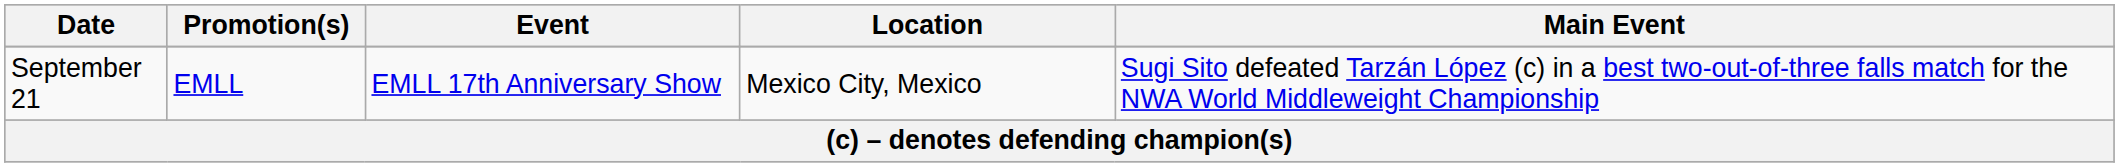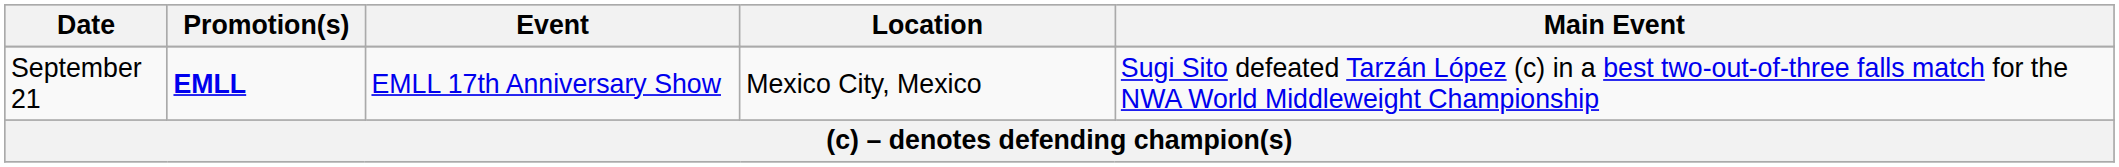(208, 83) normal -> (210, 83) bold
